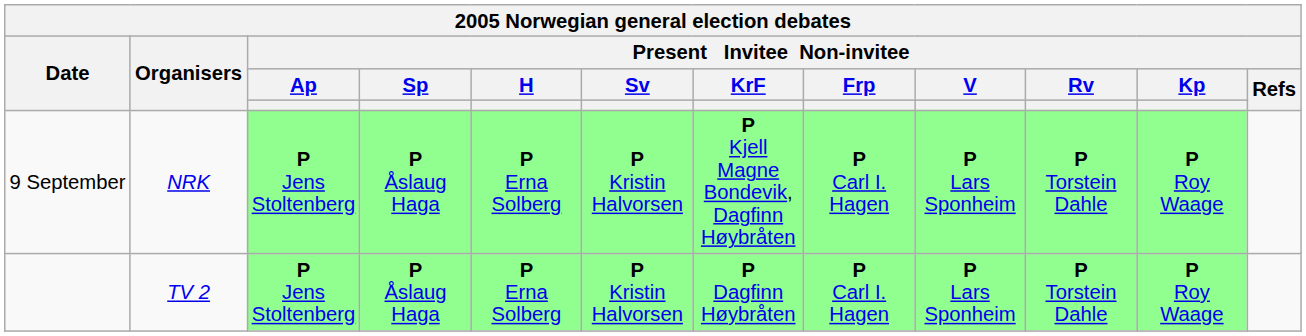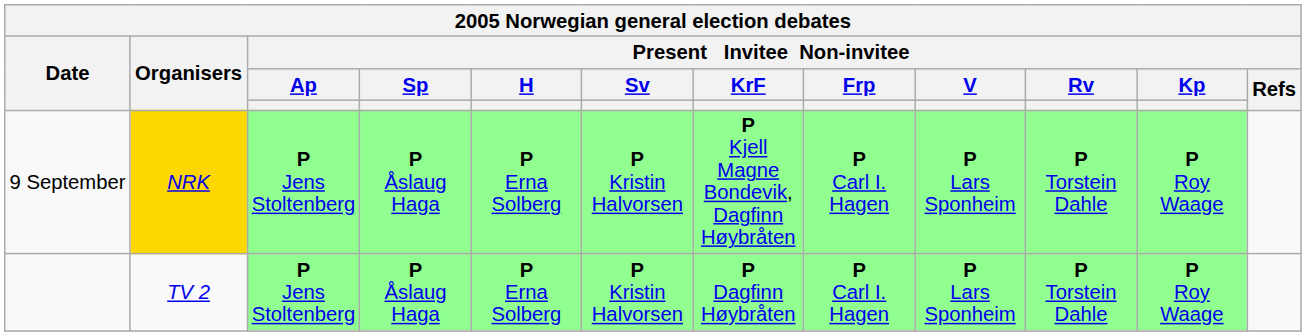(189, 182) no background -> (189, 182) gold background
